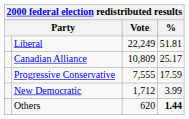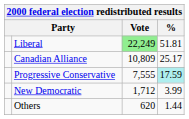(141, 43) no background -> (141, 43) lightgreen background
(171, 75) no background -> (171, 75) paleturquoise background
(173, 106) bold -> (173, 106) normal
